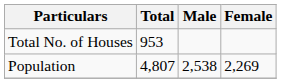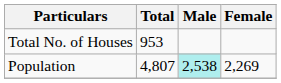(200, 66) no background -> (200, 66) paleturquoise background
